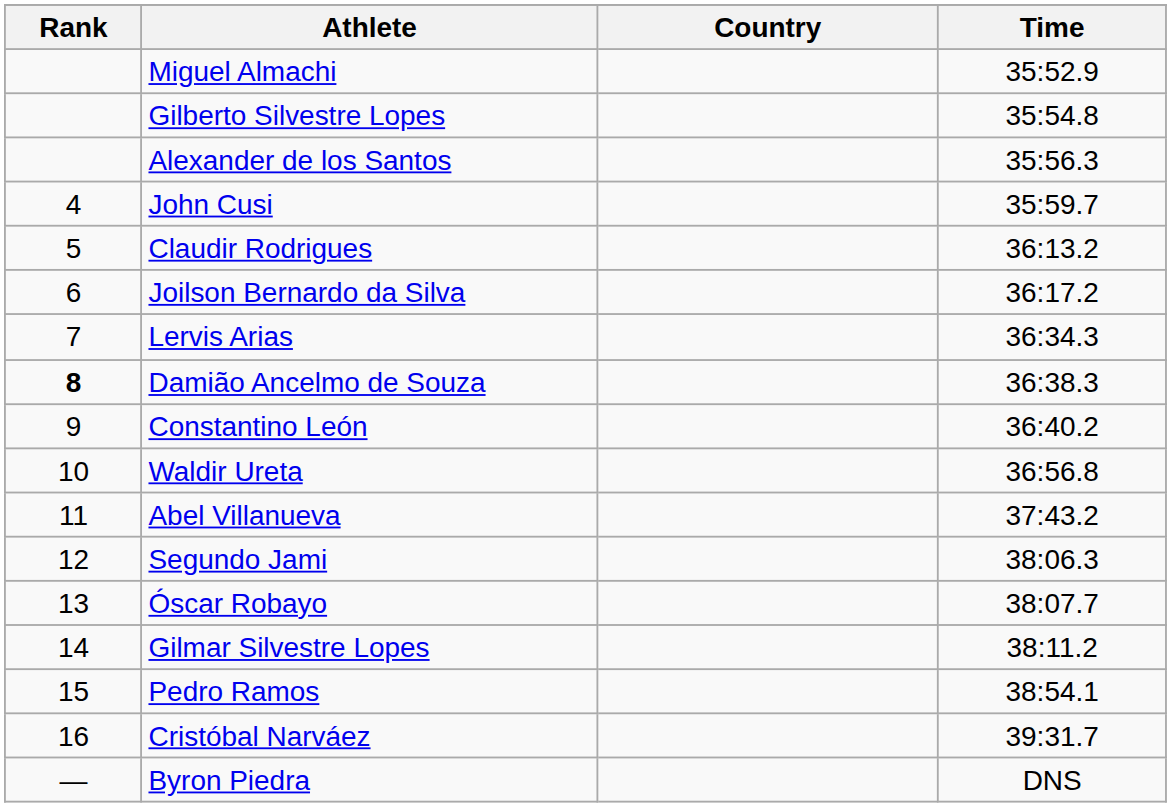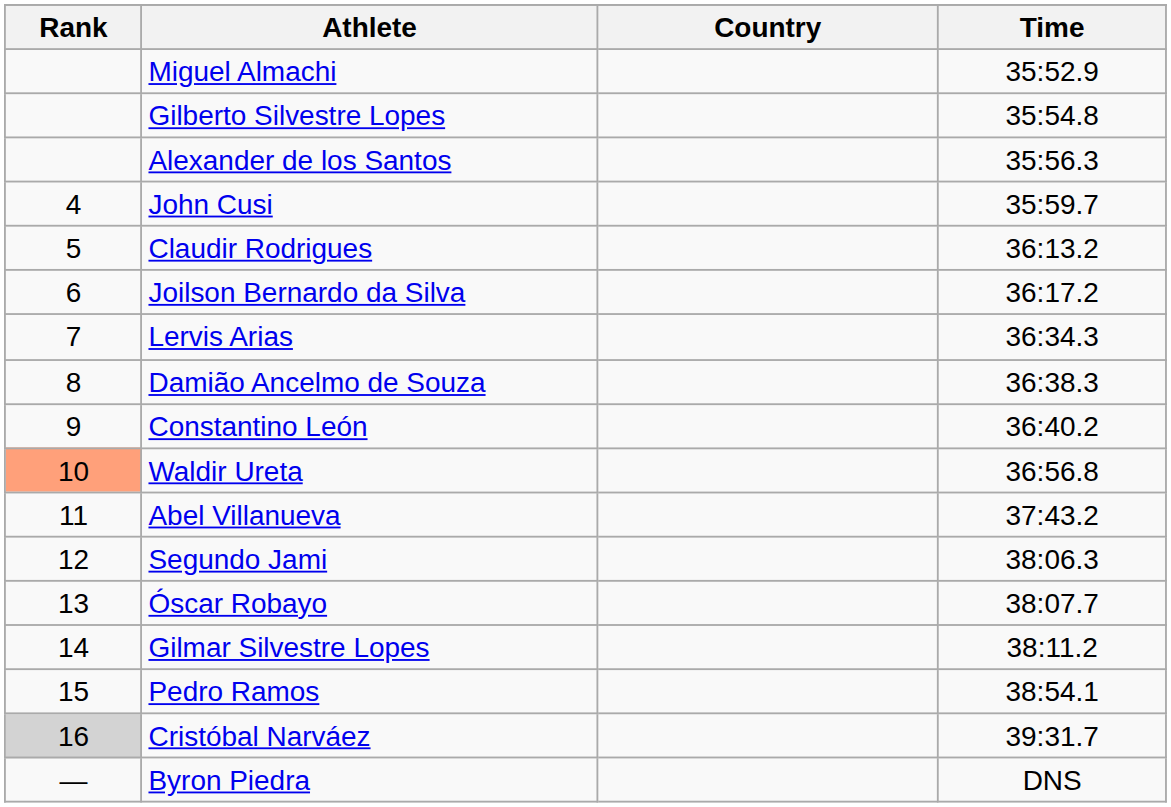(73, 381) bold -> (73, 381) normal
(73, 470) no background -> (73, 470) lightsalmon background
(73, 736) no background -> (73, 736) lightgrey background
